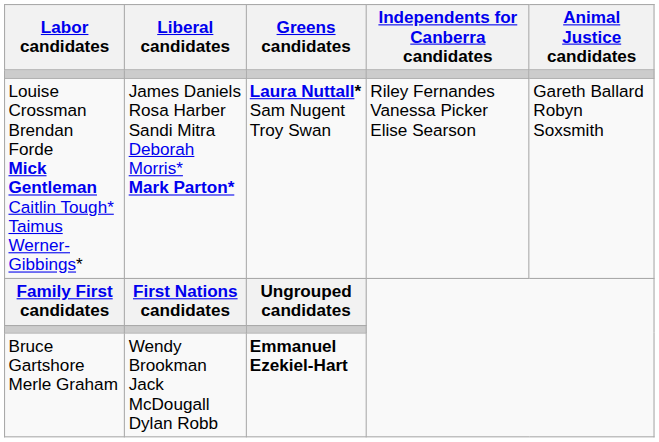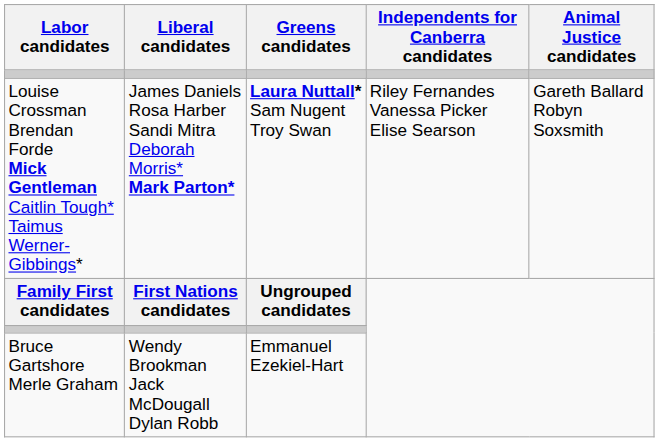(299, 356) bold -> (297, 356) normal
